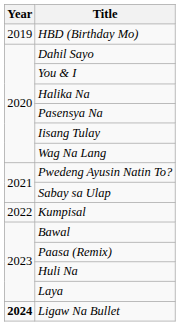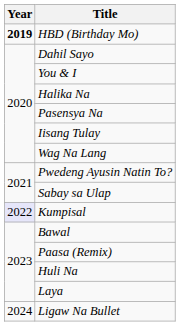(20, 34) normal -> (20, 34) bold
(20, 212) no background -> (20, 212) lavender background
(20, 311) bold -> (20, 311) normal
